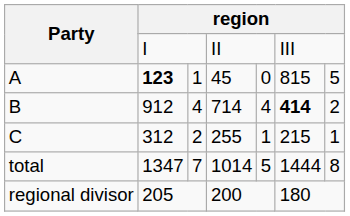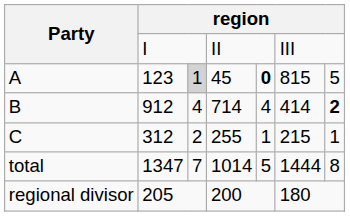(158, 78) bold -> (158, 78) normal
(197, 78) no background -> (197, 78) lightgrey background
(266, 78) normal -> (266, 78) bold
(295, 107) bold -> (295, 107) normal
(335, 107) normal -> (335, 107) bold
